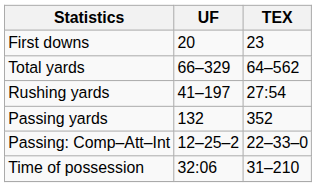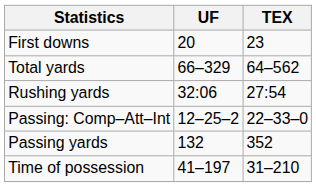(204, 93) 41–197 -> (197, 93) 32:06
rows swapped: (58, 118) <-> (89, 143)
(197, 168) 32:06 -> (204, 168) 41–197
